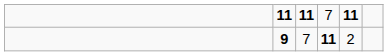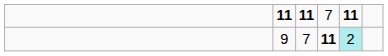(284, 39) bold -> (284, 39) normal
(351, 39) no background -> (351, 39) paleturquoise background
